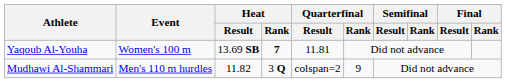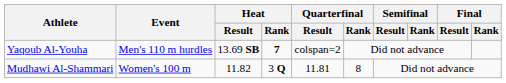(155, 50) Women's 100 m -> (165, 50) Men's 110 m hurdles
(318, 50) 11.81 -> (318, 50) colspan=2
(165, 68) Men's 110 m hurdles -> (155, 68) Women's 100 m
(318, 68) colspan=2 -> (318, 68) 11.81
(358, 68) 9 -> (358, 68) 8
